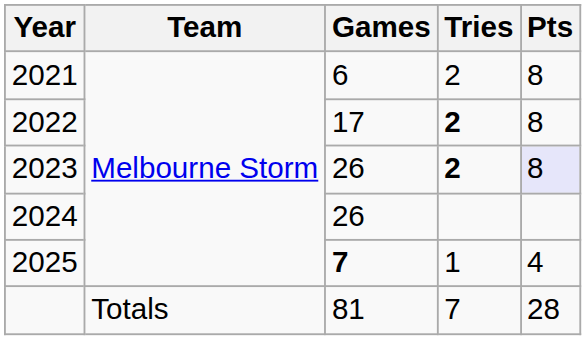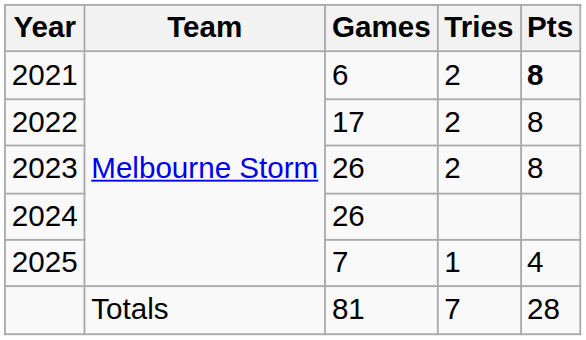(535, 74) normal -> (535, 74) bold
(453, 121) bold -> (453, 121) normal
(453, 168) bold -> (453, 168) normal
(535, 168) lavender background -> (535, 168) no background
(340, 262) bold -> (340, 262) normal
